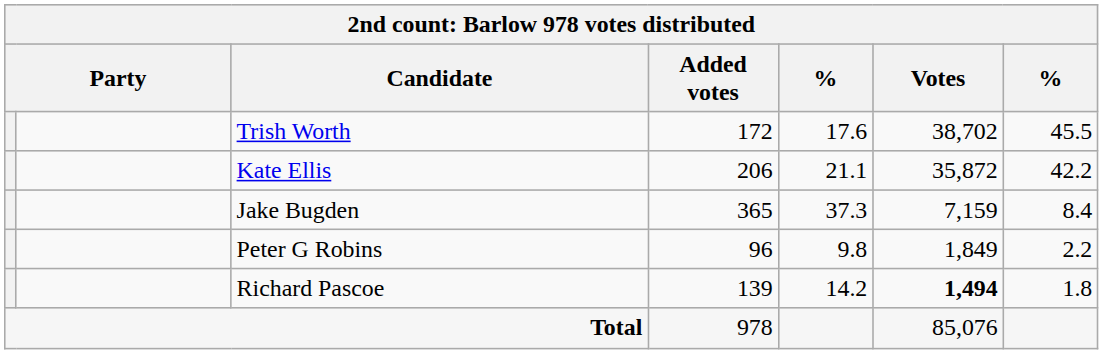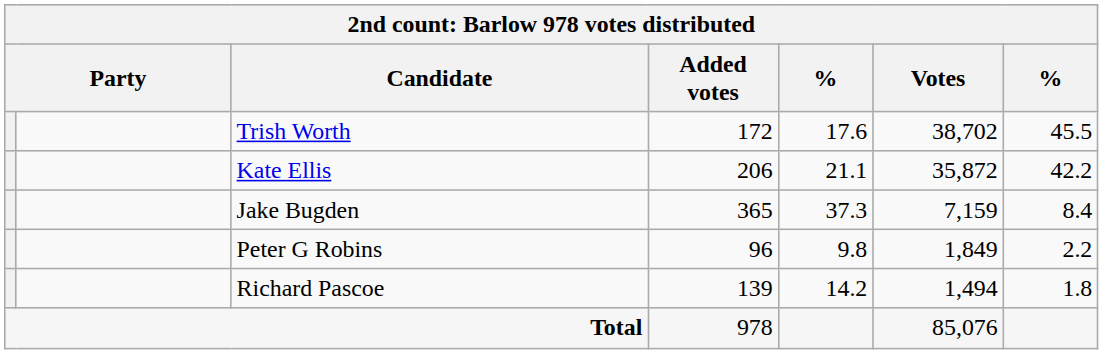(971, 288) bold -> (971, 288) normal
